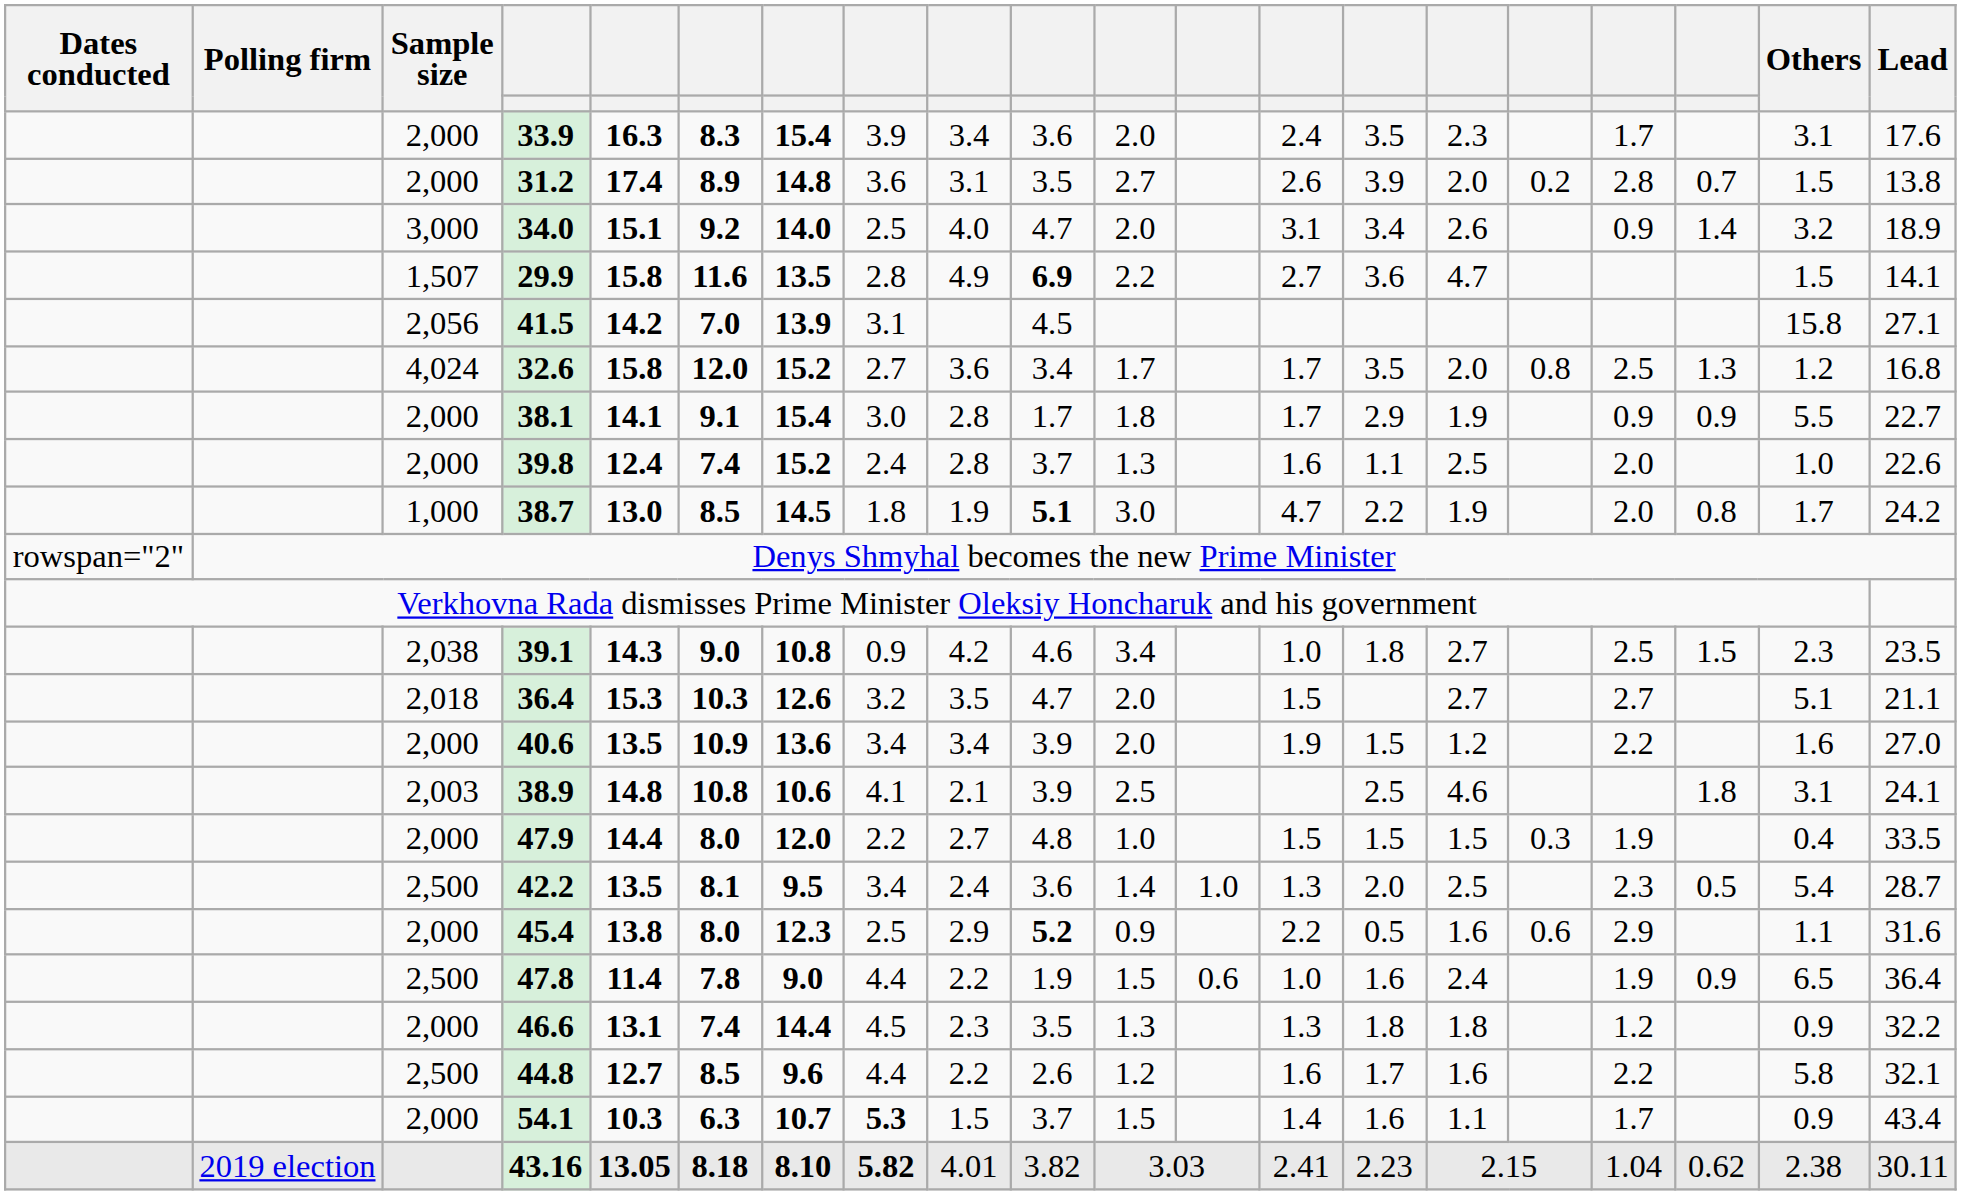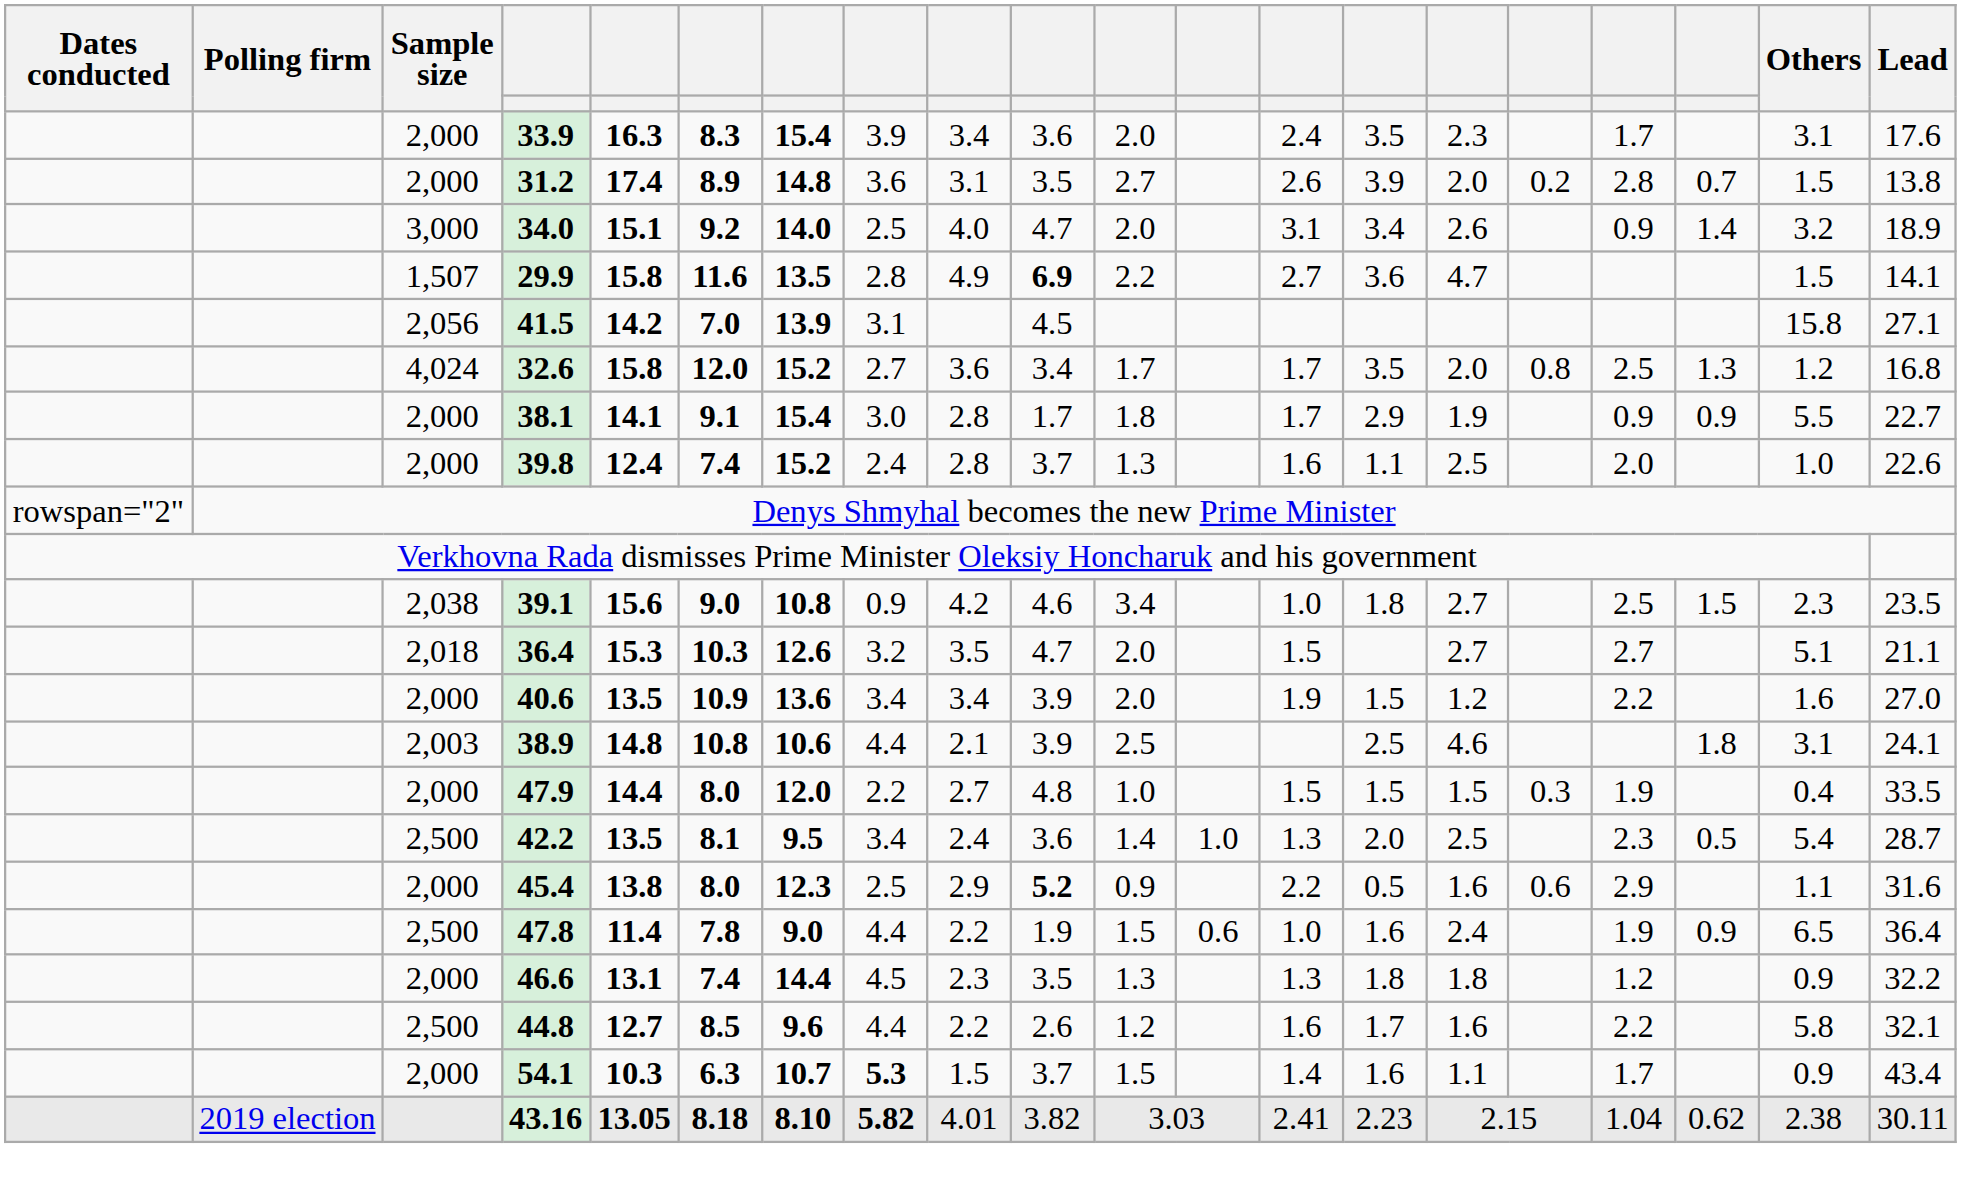- row: (546, 510)
(634, 650) 14.3 -> (634, 604) 15.6
(886, 791) 4.1 -> (886, 744) 4.4
